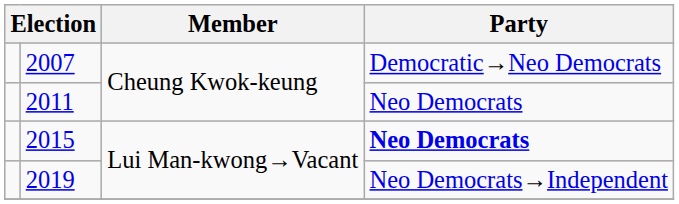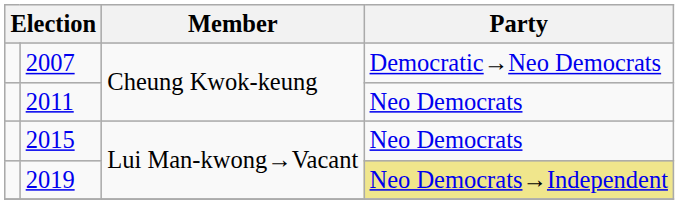(449, 140) bold -> (446, 140) normal
(519, 179) no background -> (519, 179) khaki background
